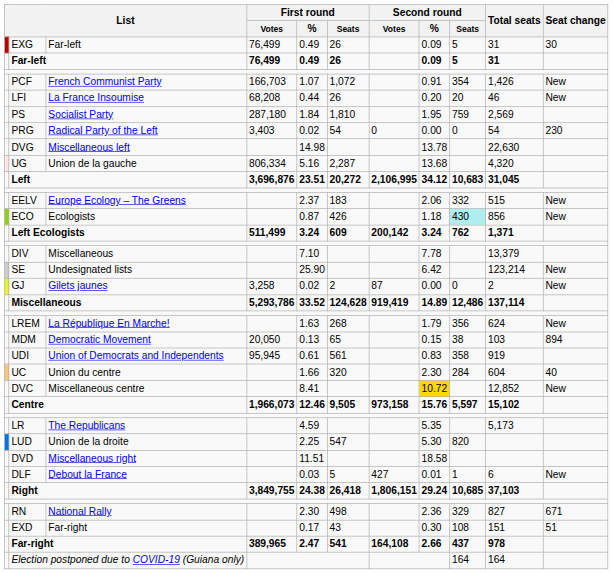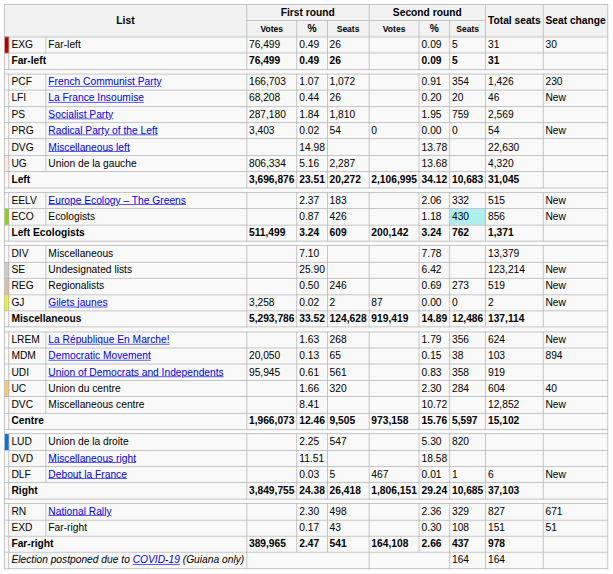(556, 82) New -> (554, 82) 230
(554, 131) 230 -> (556, 131) New
+ row: (22, 286)
(434, 388) gold background -> (434, 405) no background
- row: (18, 425)
(380, 474) 427 -> (380, 474) 467
